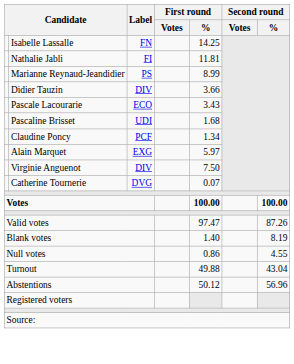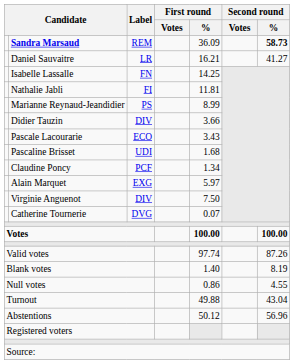+ row: (45, 43)
+ row: (42, 59)
(209, 223) 97.47 -> (209, 254) 97.74
